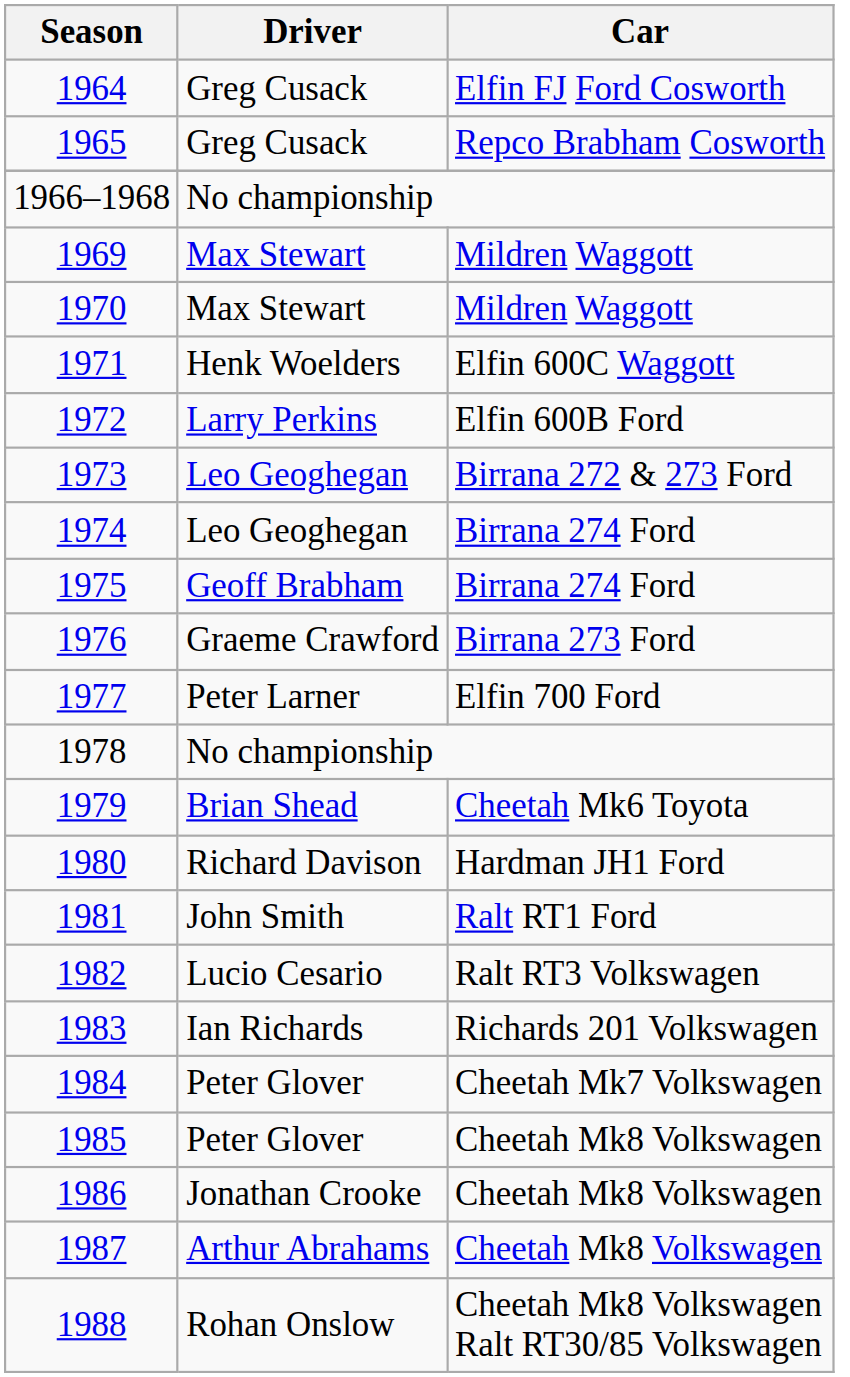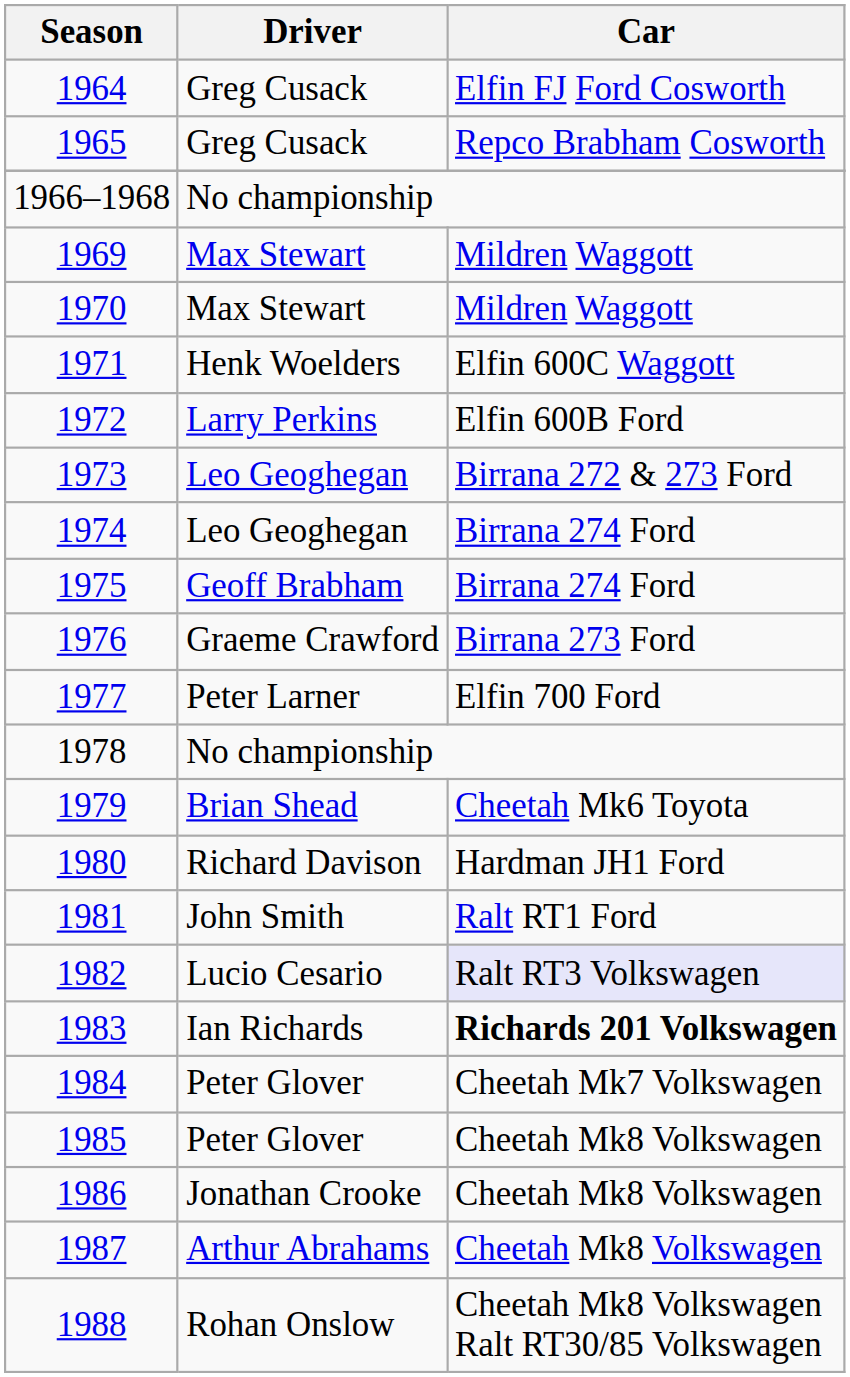(607, 972) no background -> (607, 972) lavender background
(637, 1027) normal -> (646, 1027) bold
